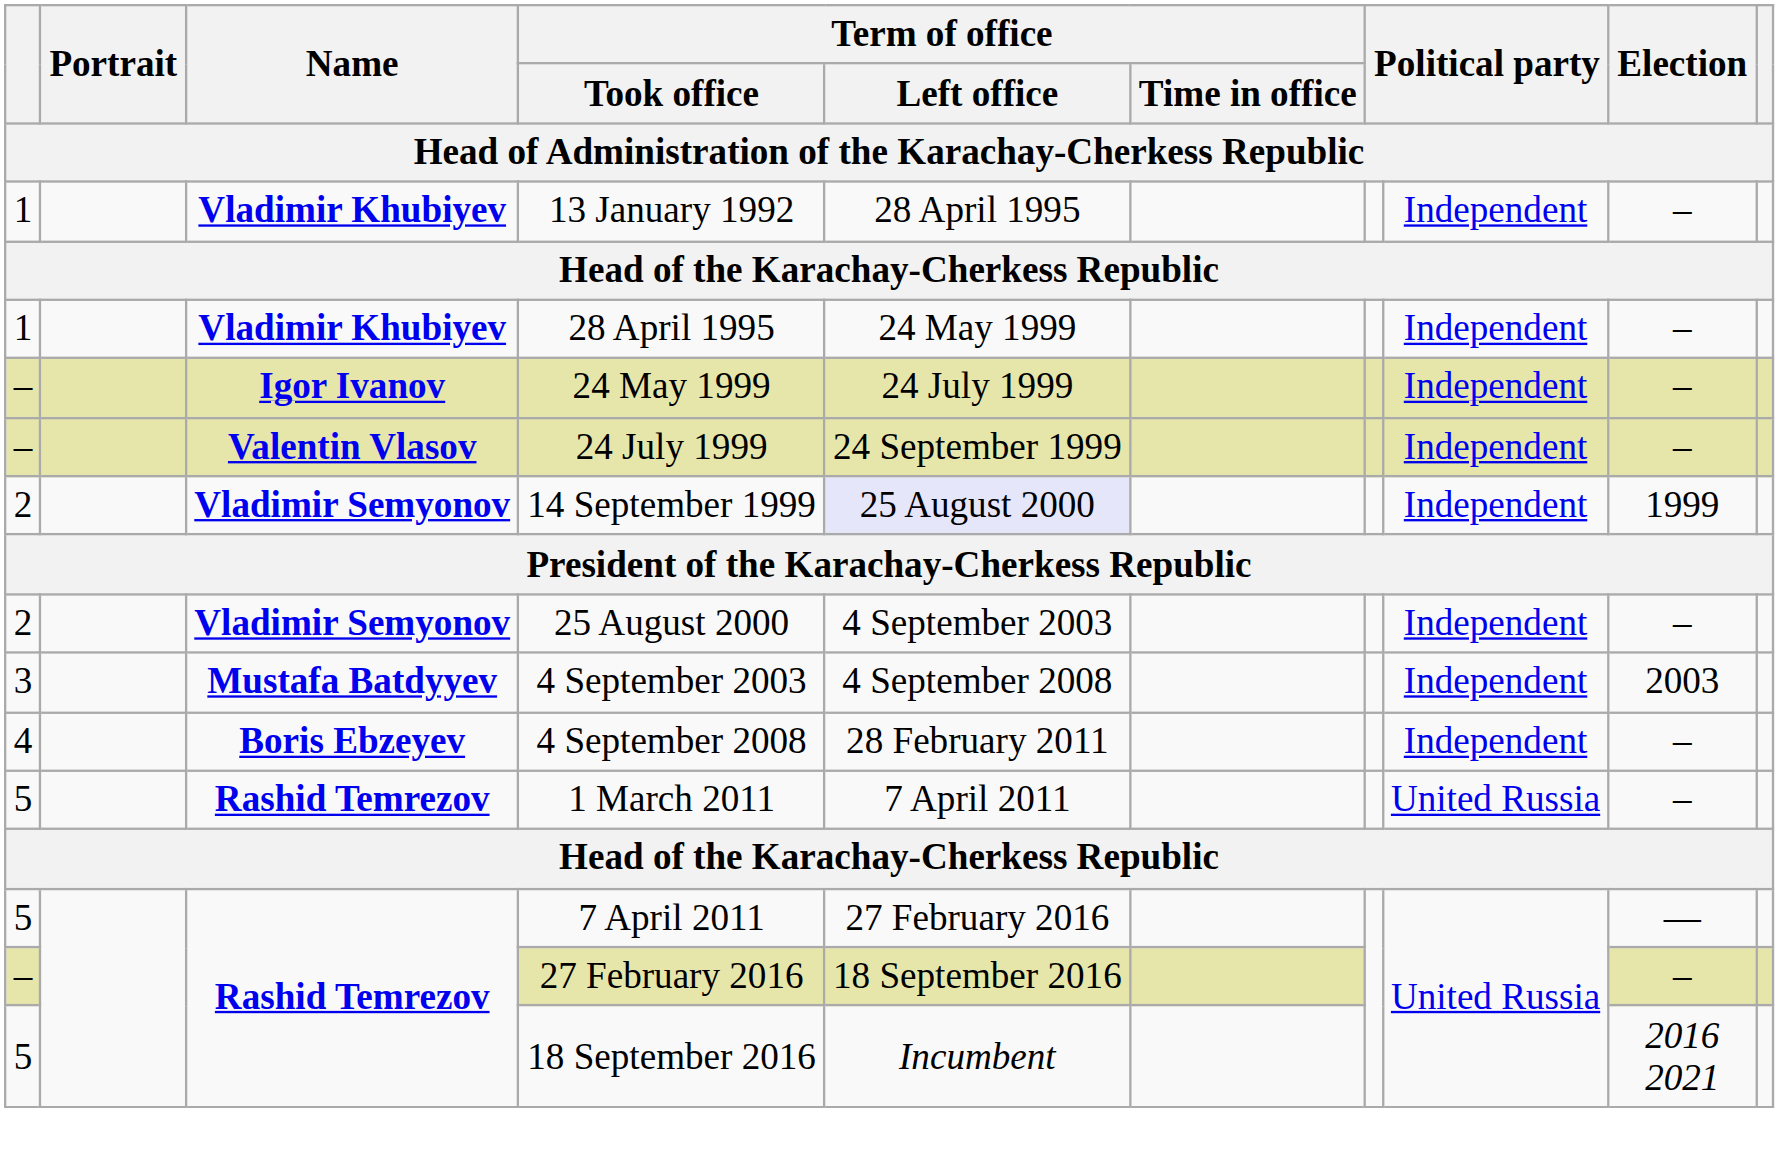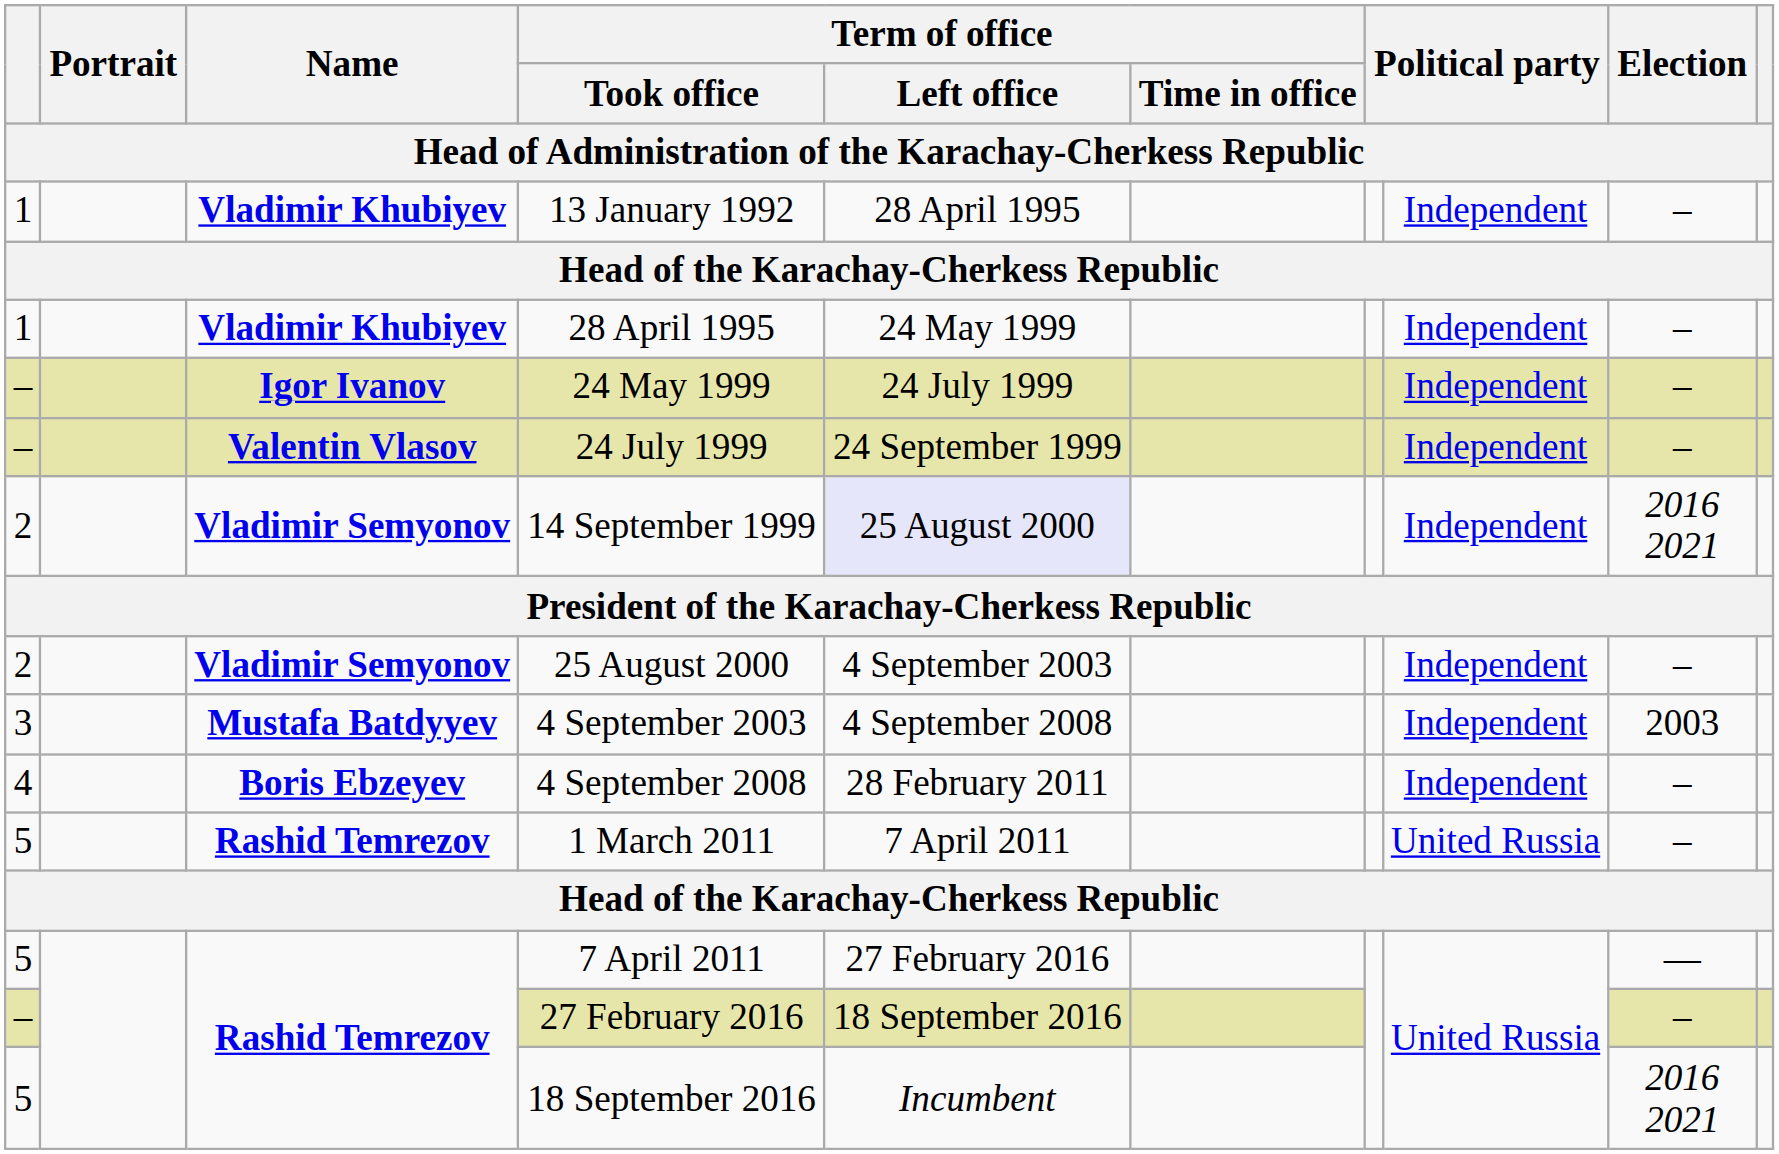(1682, 504) 1999 -> (1682, 525) 2016 2021
